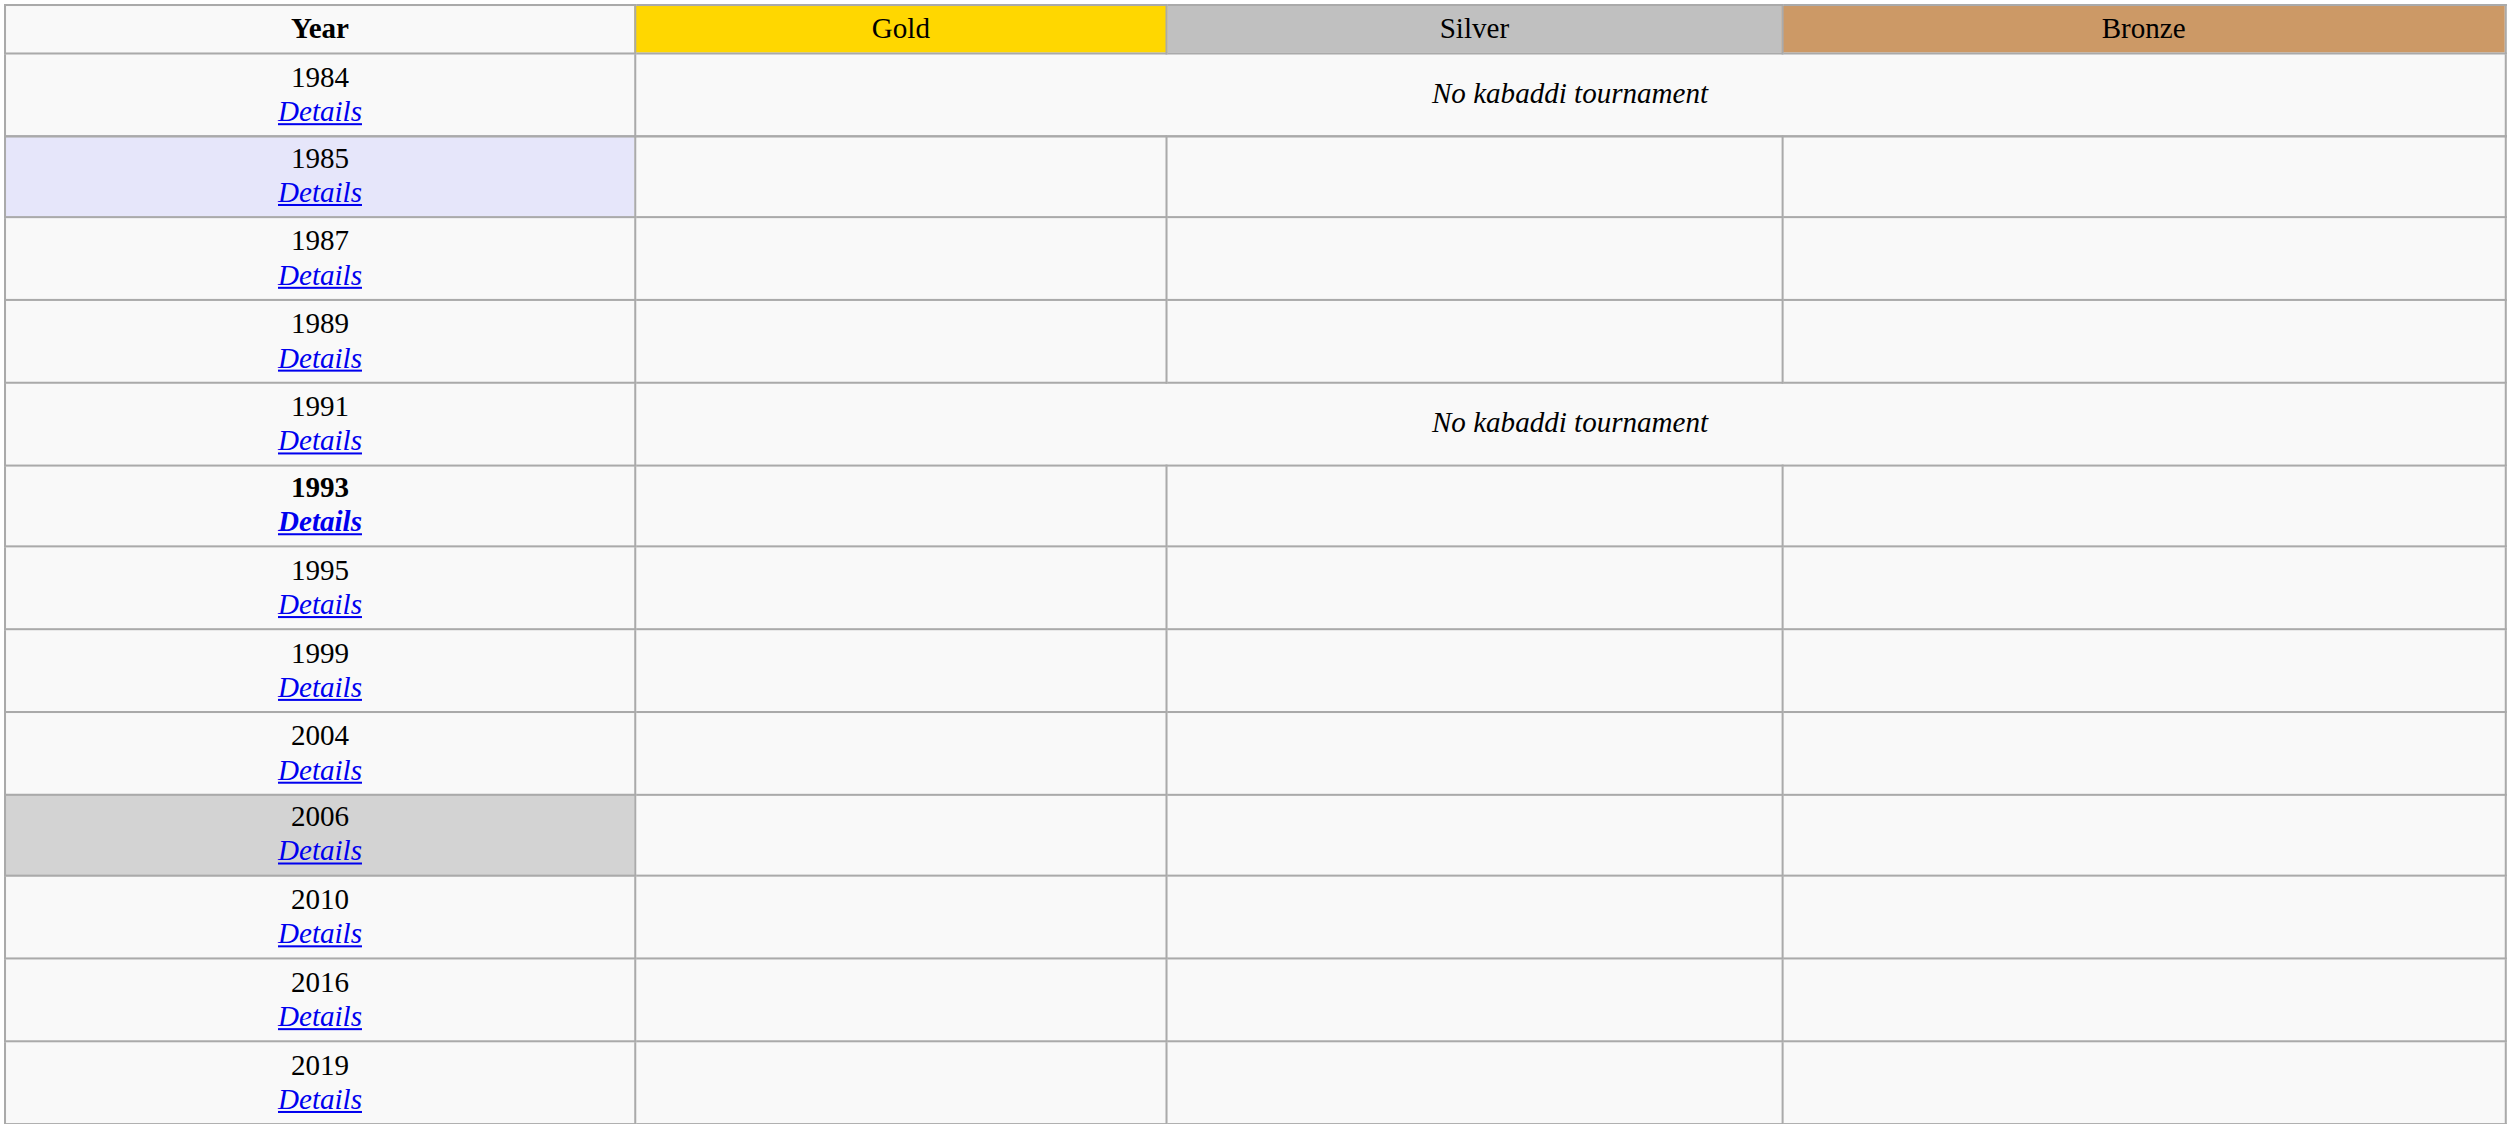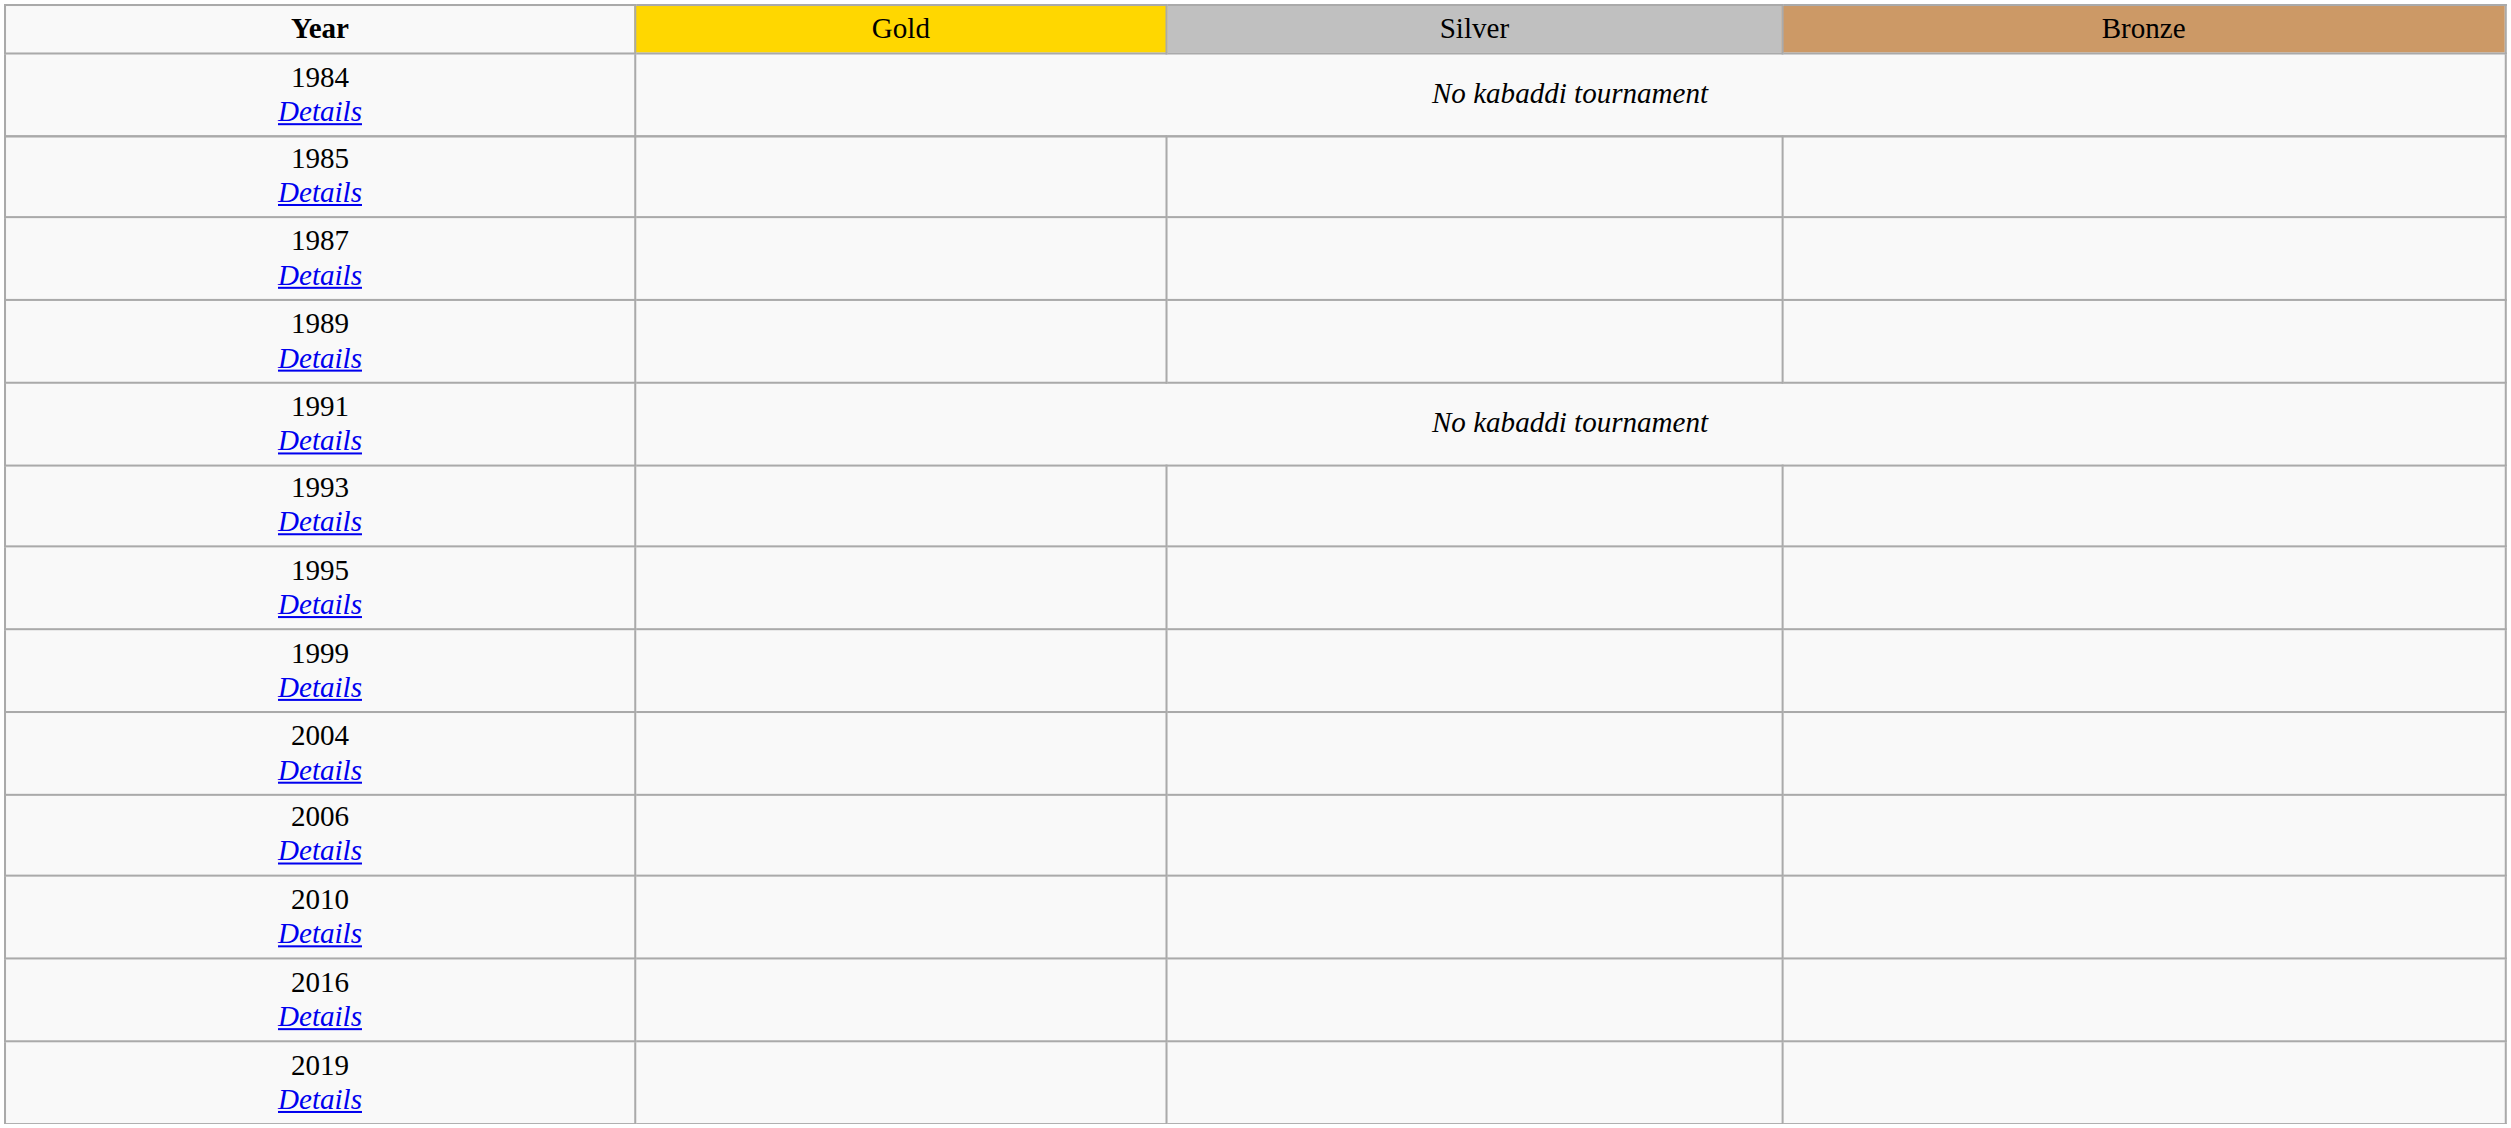(320, 176) lavender background -> (320, 176) no background
(320, 505) bold -> (320, 505) normal
(320, 834) lightgrey background -> (320, 834) no background
